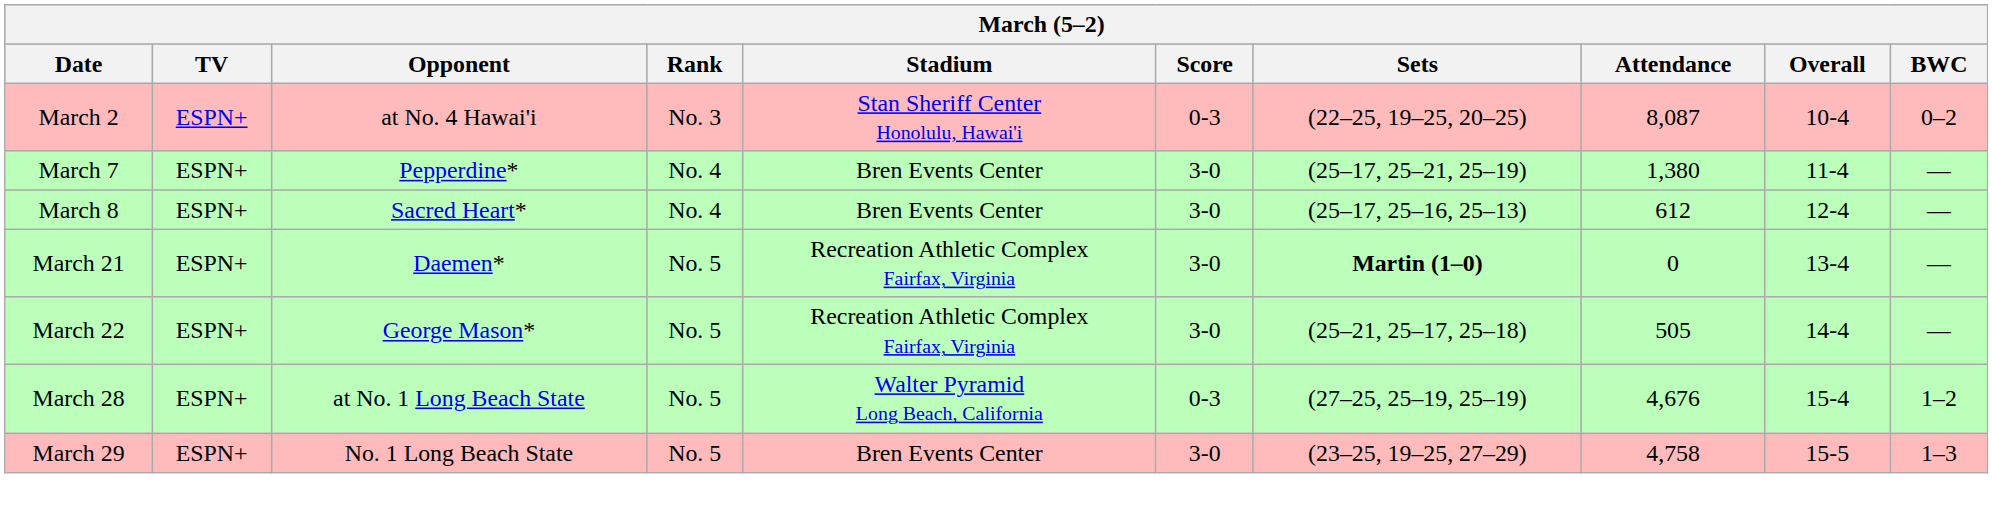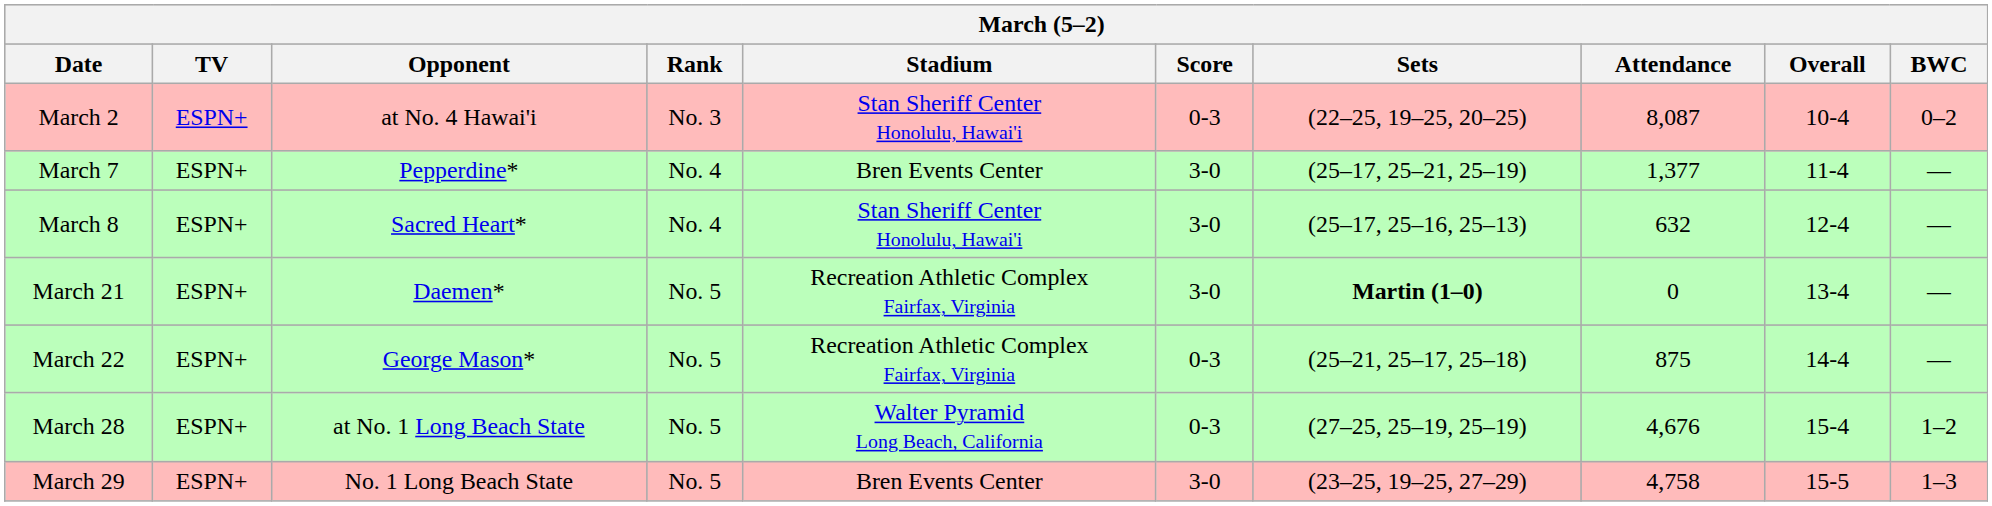(1673, 170) 1,380 -> (1673, 170) 1,377
(949, 209) Bren Events Center -> (949, 223) Stan Sheriff Center Honolulu, Hawai'i
(1673, 209) 612 -> (1673, 223) 632
(1205, 330) 3-0 -> (1205, 359) 0-3
(1673, 330) 505 -> (1673, 359) 875
